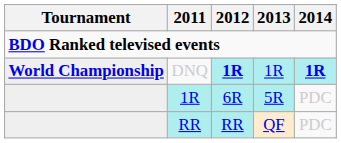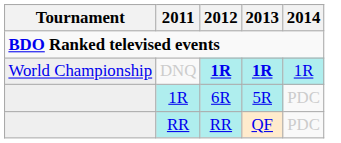(86, 71) bold -> (80, 71) normal
(274, 71) normal -> (262, 71) bold
(315, 71) bold -> (304, 71) normal
